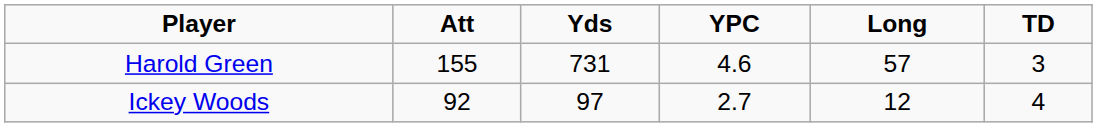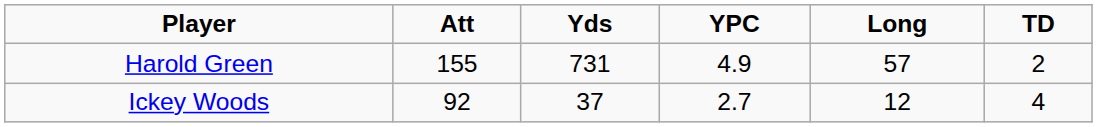(734, 63) 4.6 -> (734, 63) 4.9
(1038, 63) 3 -> (1038, 63) 2
(590, 102) 97 -> (590, 102) 37
